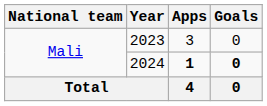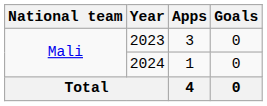(190, 64) bold -> (190, 64) normal
(236, 64) bold -> (236, 64) normal
